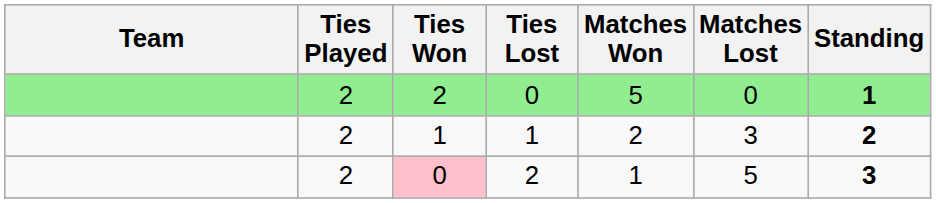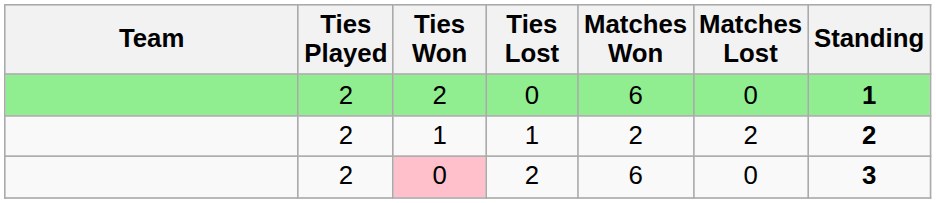(636, 94) 5 -> (636, 94) 6
(751, 135) 3 -> (751, 135) 2
(636, 176) 1 -> (636, 176) 6
(751, 176) 5 -> (751, 176) 0
